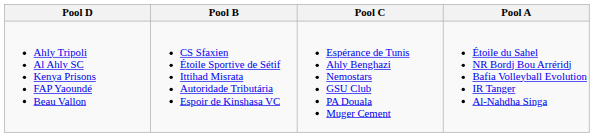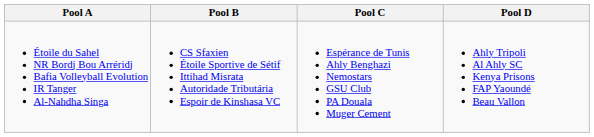columns swapped: (516, 13) <-> (77, 13)
